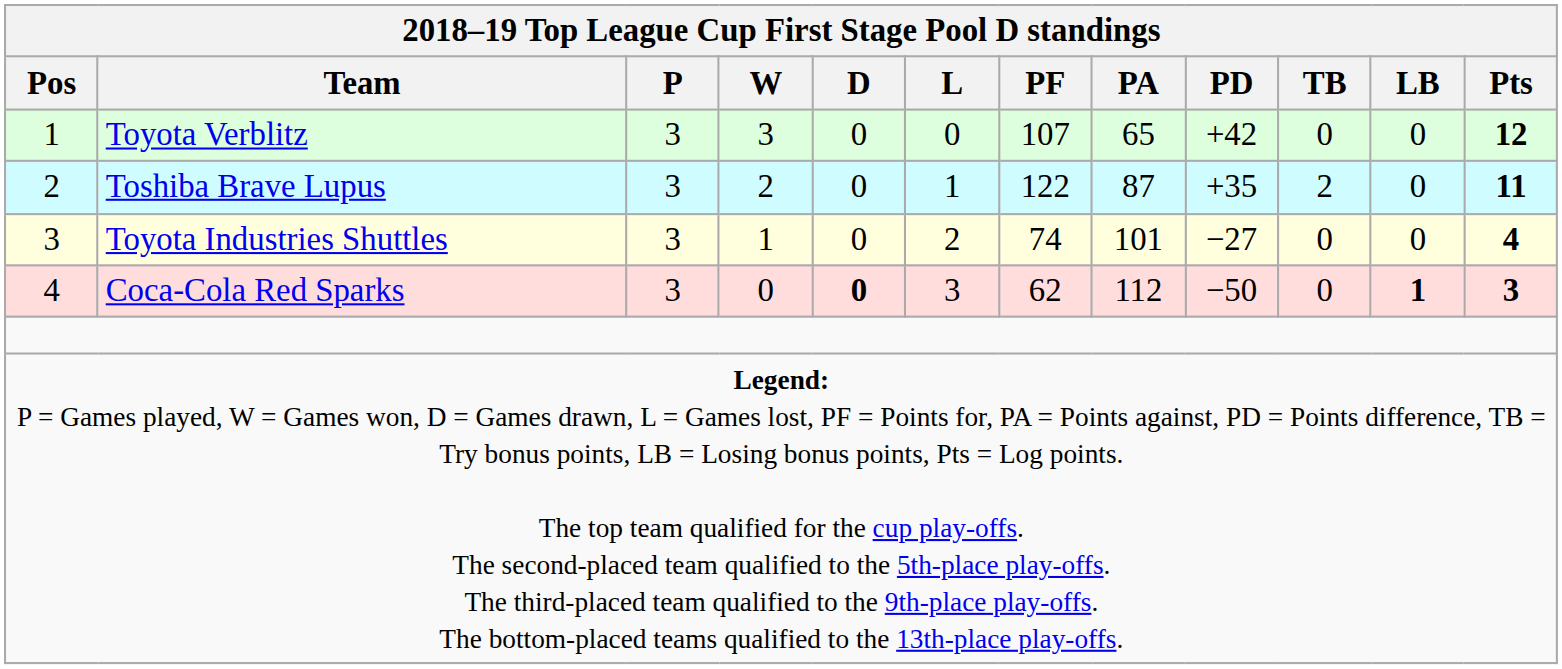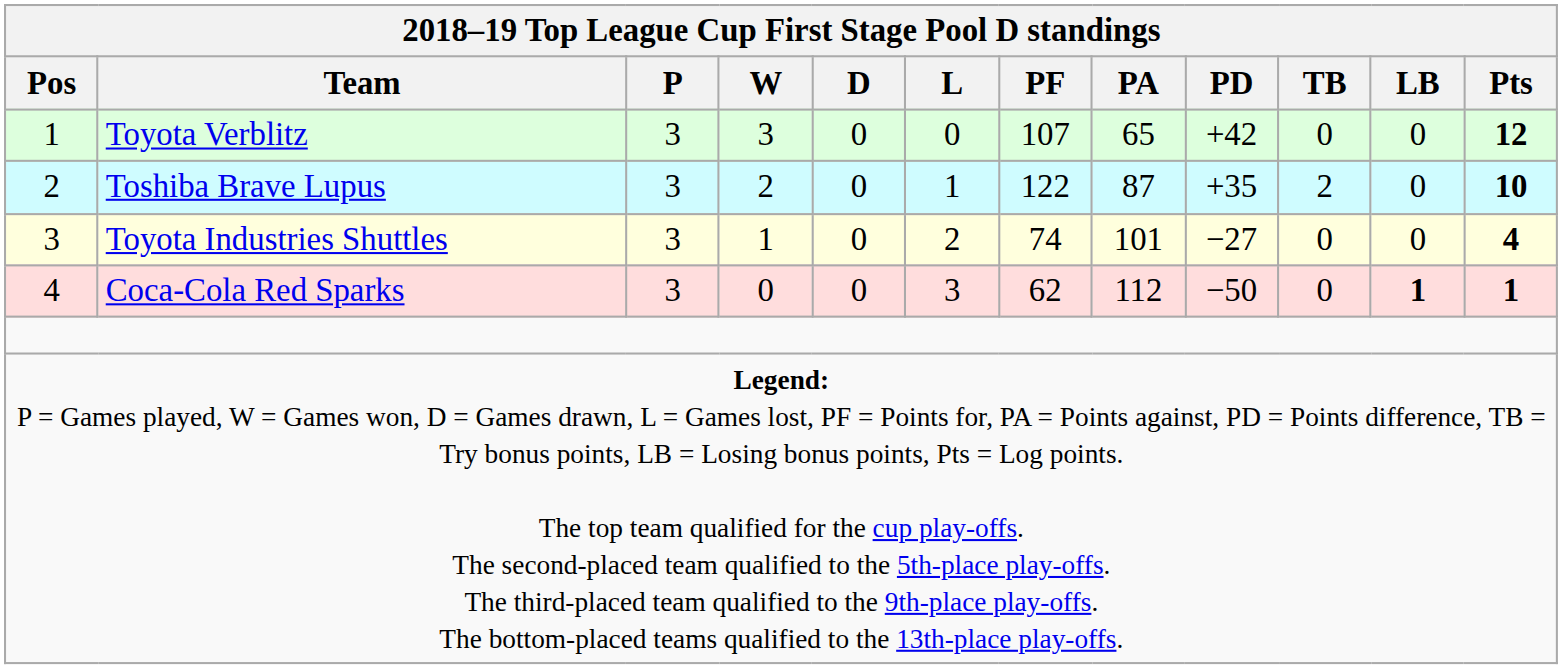(1511, 186) 11 -> (1511, 186) 10
(859, 290) bold -> (859, 290) normal
(1511, 290) 3 -> (1511, 290) 1
